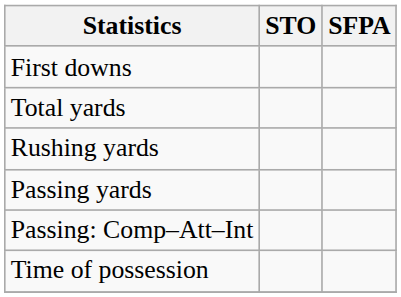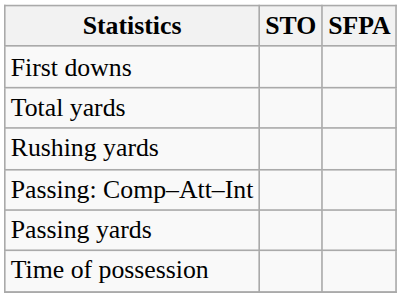rows swapped: (81, 189) <-> (132, 229)
